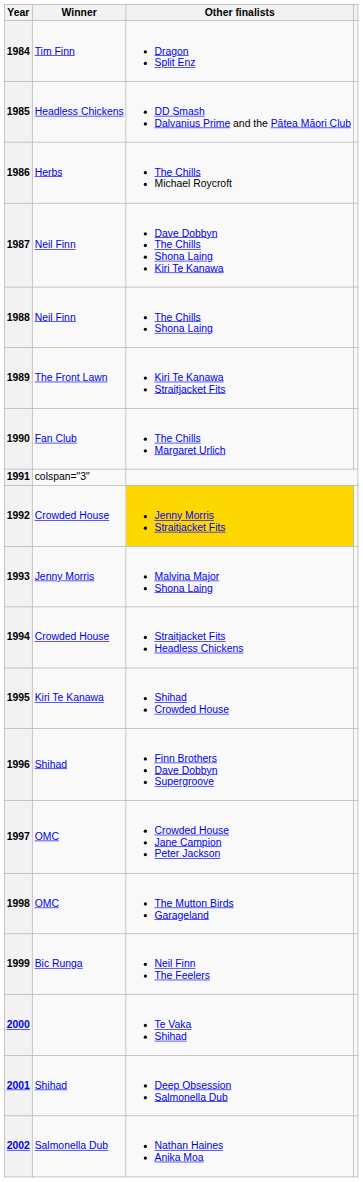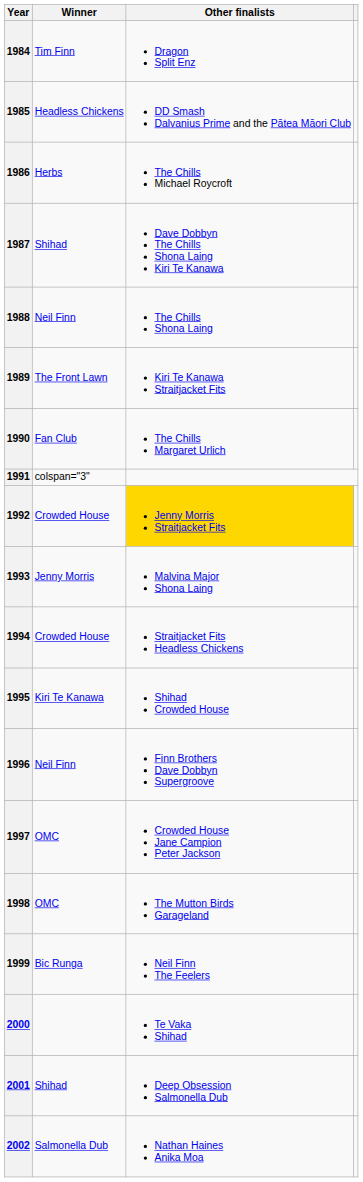(55, 245) Neil Finn -> (51, 245) Shihad
(51, 764) Shihad -> (55, 764) Neil Finn
